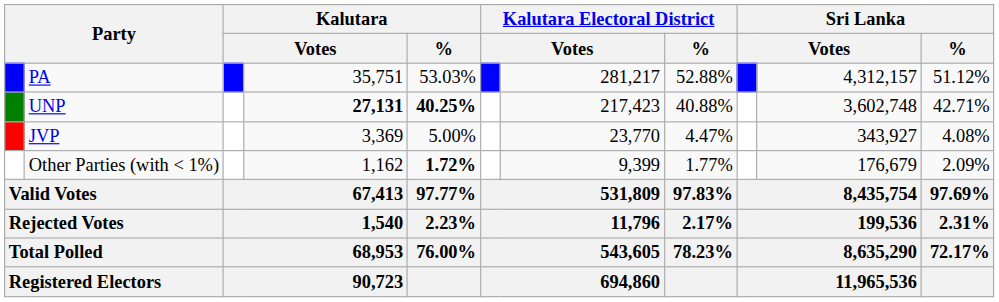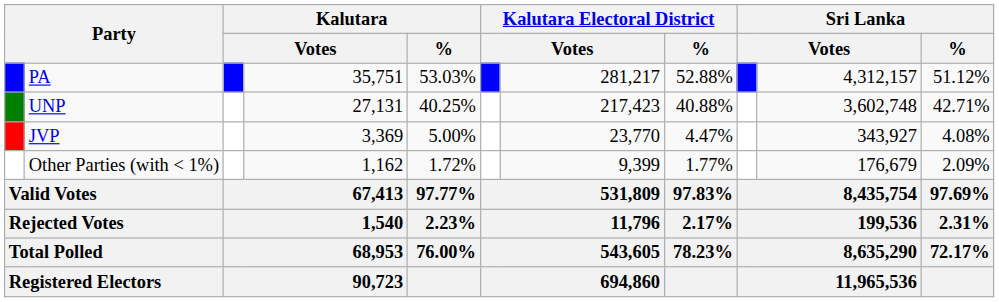(378, 106) bold -> (378, 106) normal
(446, 106) bold -> (448, 106) normal
(451, 164) bold -> (452, 164) normal
